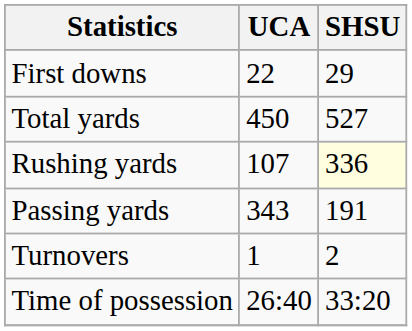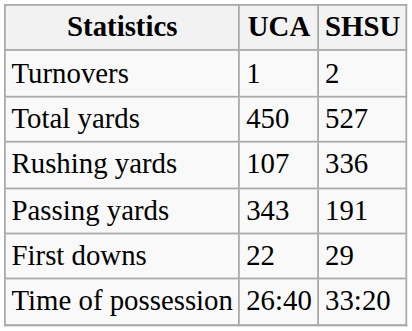rows swapped: (79, 73) <-> (70, 255)
(347, 164) lightyellow background -> (347, 164) no background
